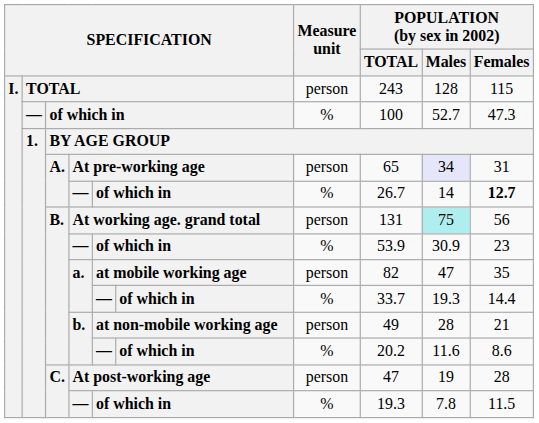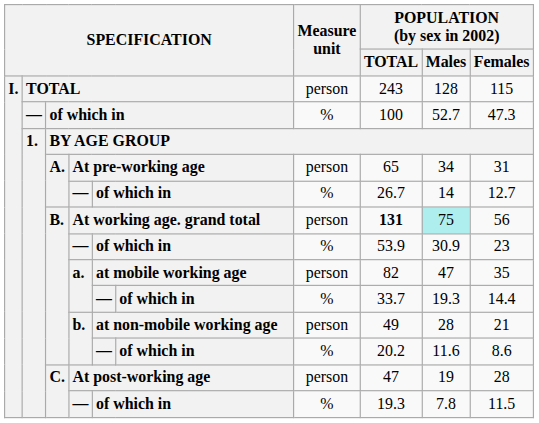(446, 167) lavender background -> (446, 167) no background
(502, 193) bold -> (502, 193) normal
(391, 219) normal -> (391, 219) bold
